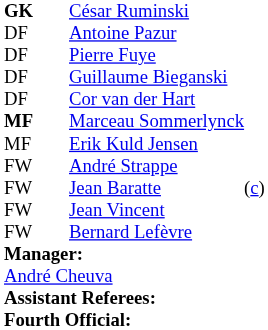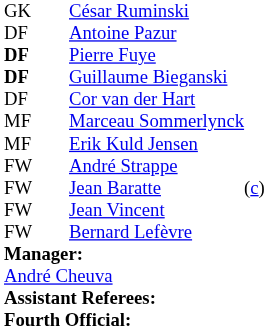(19, 10) bold -> (18, 10) normal
(16, 55) normal -> (16, 55) bold
(16, 77) normal -> (16, 77) bold
(19, 121) bold -> (18, 121) normal
